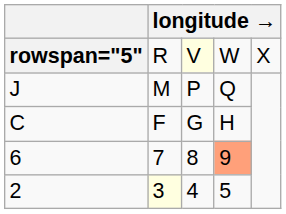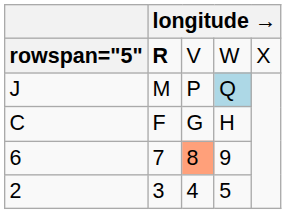(160, 55) normal -> (160, 55) bold
(194, 55) lightyellow background -> (194, 55) no background
(228, 89) no background -> (228, 89) lightblue background
(193, 157) no background -> (193, 157) lightsalmon background
(225, 157) lightsalmon background -> (225, 157) no background
(158, 191) lightyellow background -> (158, 191) no background
